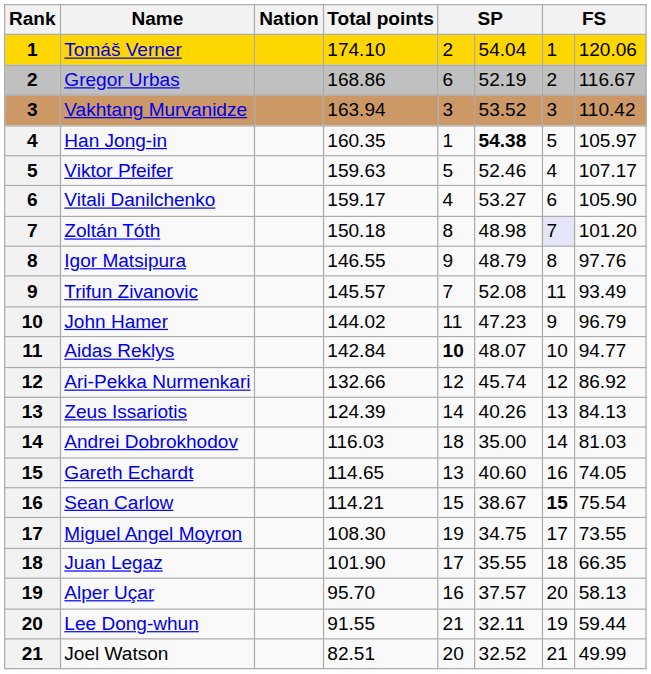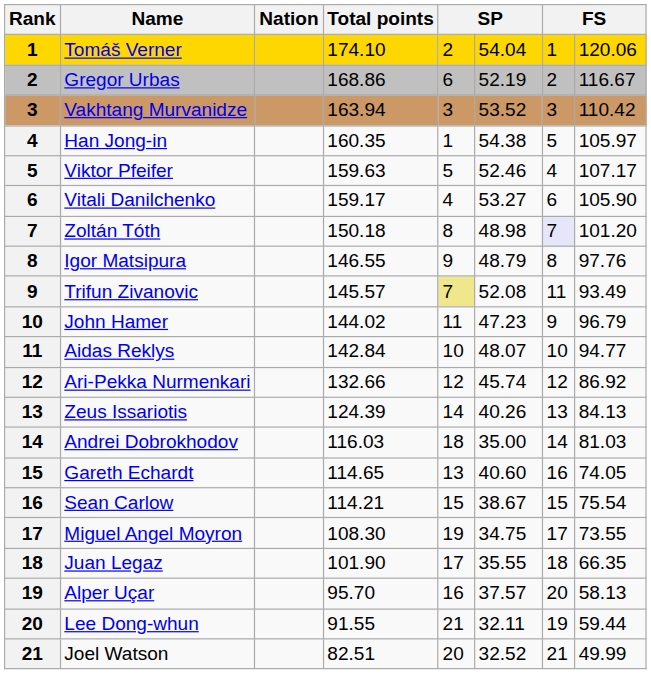(502, 140) bold -> (502, 140) normal
(448, 291) no background -> (448, 291) khaki background
(453, 351) bold -> (453, 351) normal
(557, 502) bold -> (557, 502) normal
